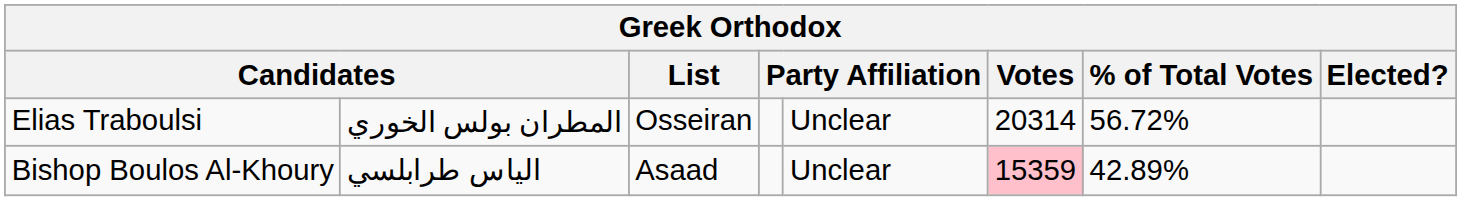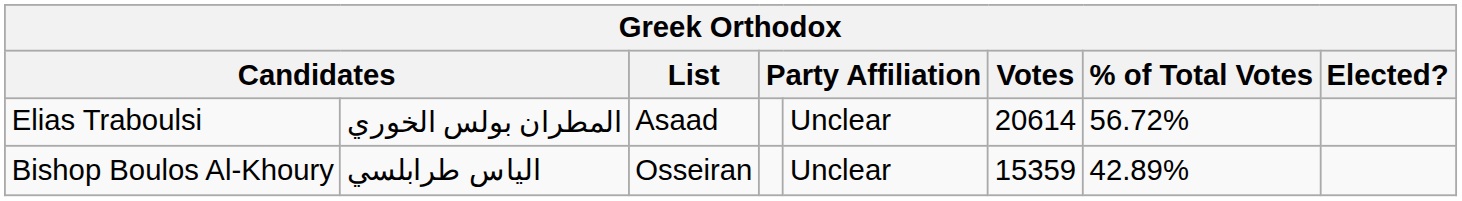(694, 121) Osseiran -> (677, 121) Asaad
(1035, 121) 20314 -> (1035, 121) 20614
(677, 169) Asaad -> (694, 169) Osseiran
(1035, 169) pink background -> (1035, 169) no background
